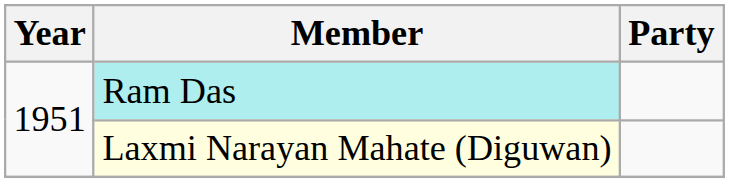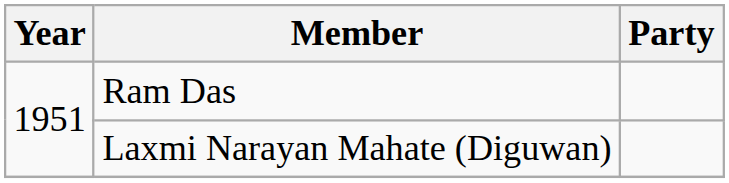(169, 90) paleturquoise background -> (169, 90) no background
(357, 147) lightyellow background -> (357, 147) no background
